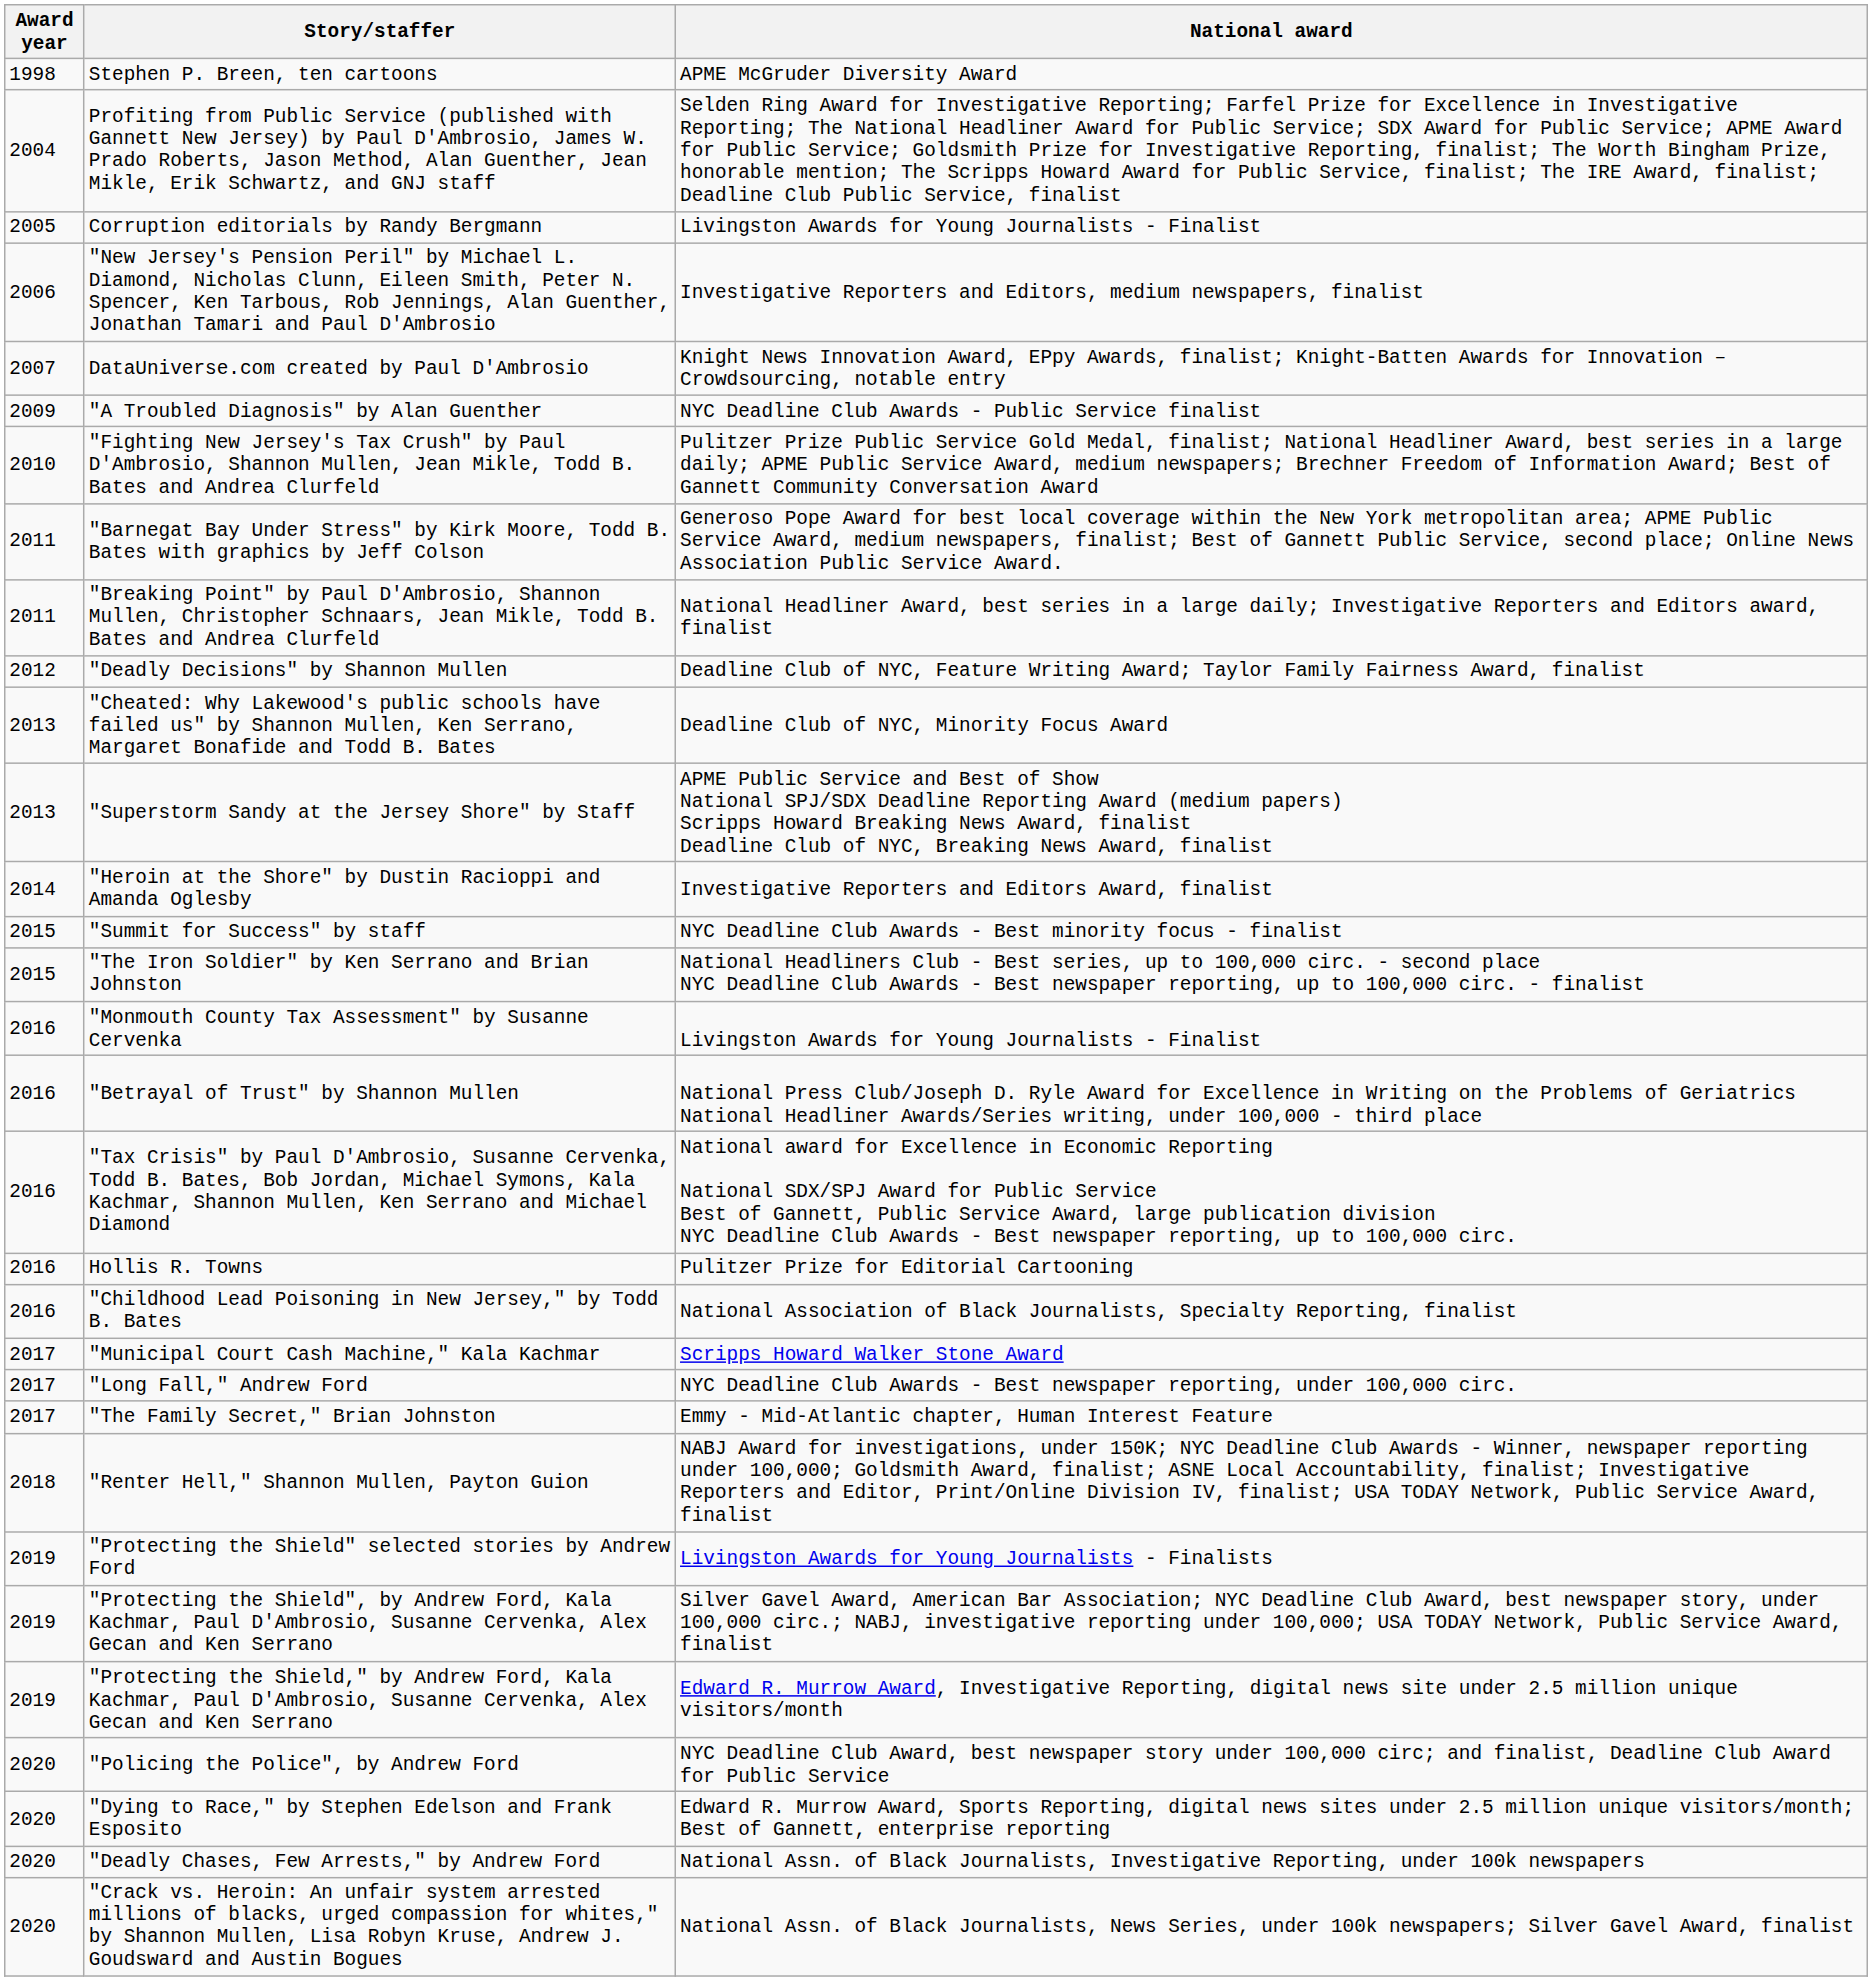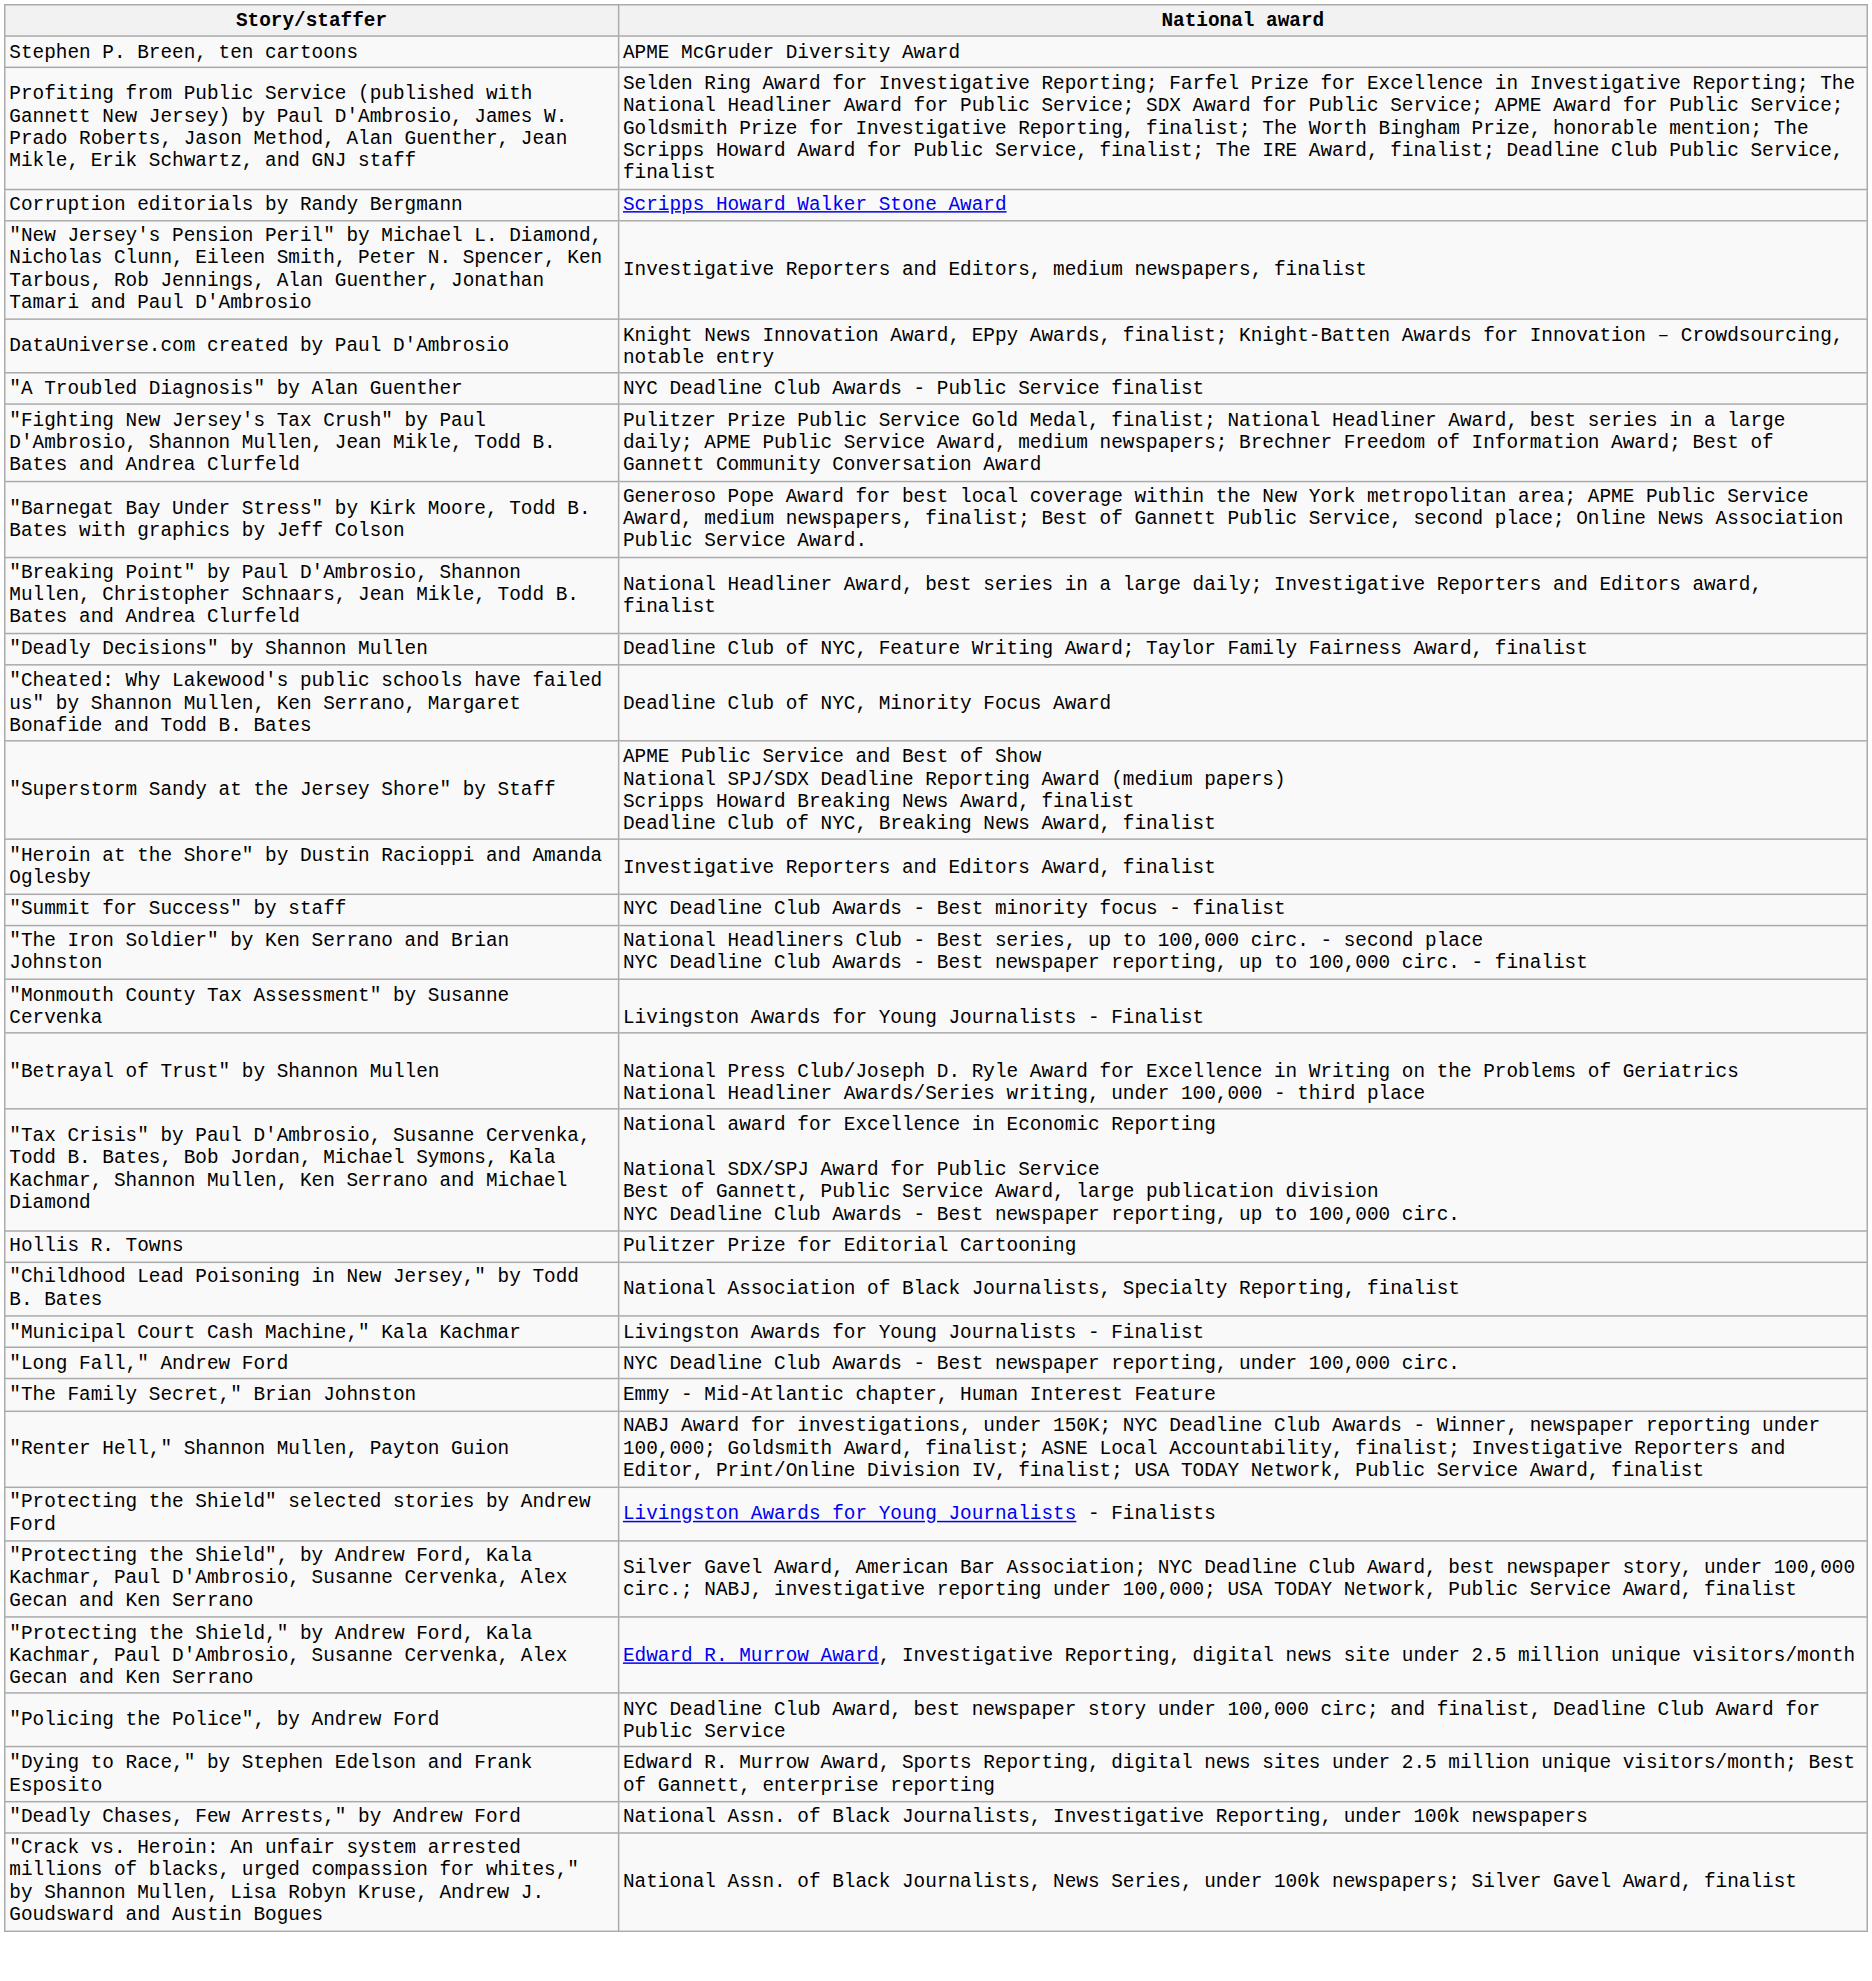- column: (44, 32)
(971, 227) Livingston Awards for Young Journalists - Finalist -> (815, 205) Scripps Howard Walker Stone Award
(872, 1354) Scripps Howard Walker Stone Award -> (914, 1332) Livingston Awards for Young Journalists - Finalist
